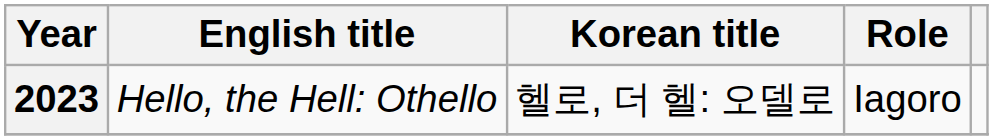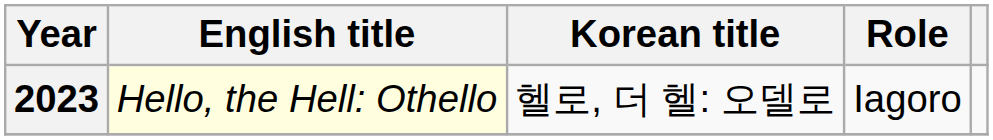(307, 99) no background -> (307, 99) lightyellow background
